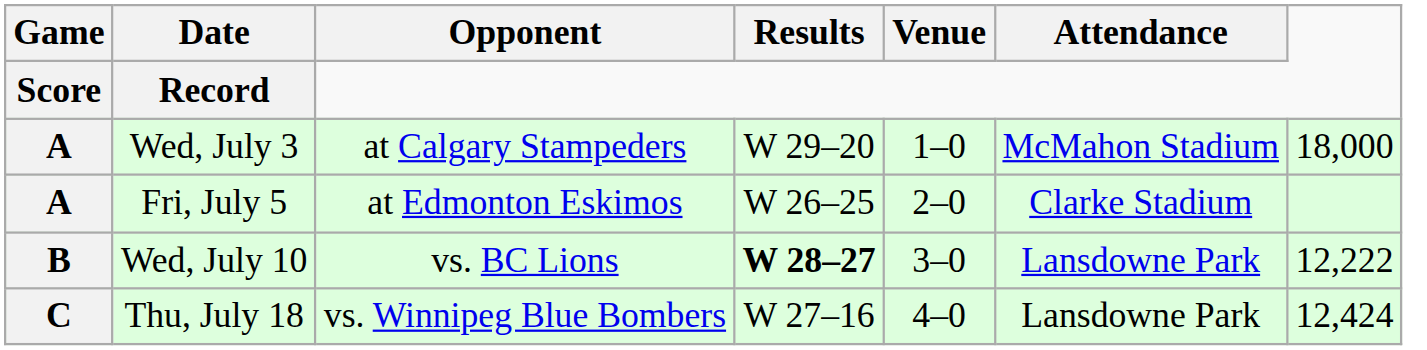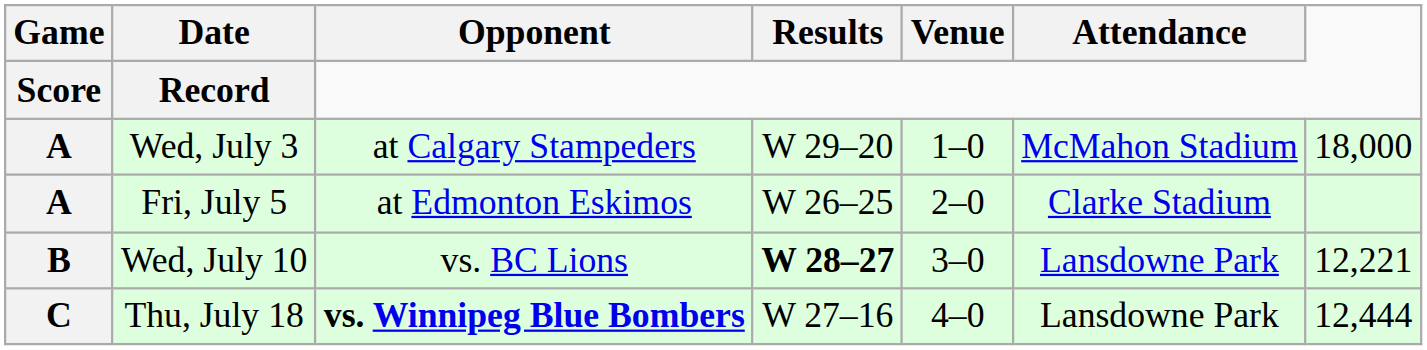(1344, 259) 12,222 -> (1363, 259) 12,221
(525, 315) normal -> (534, 315) bold
(1344, 315) 12,424 -> (1363, 315) 12,444
